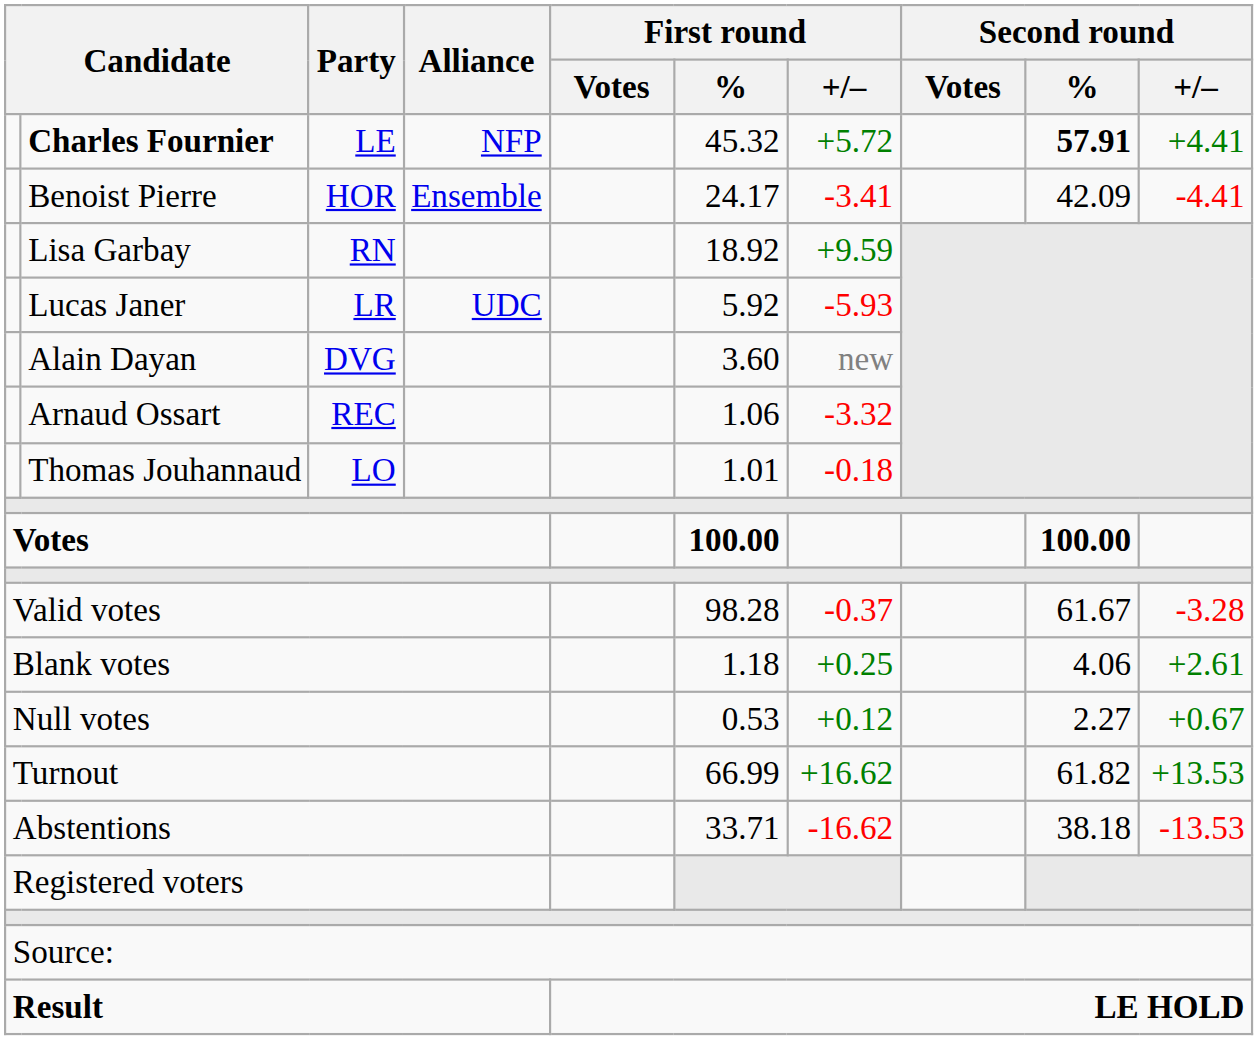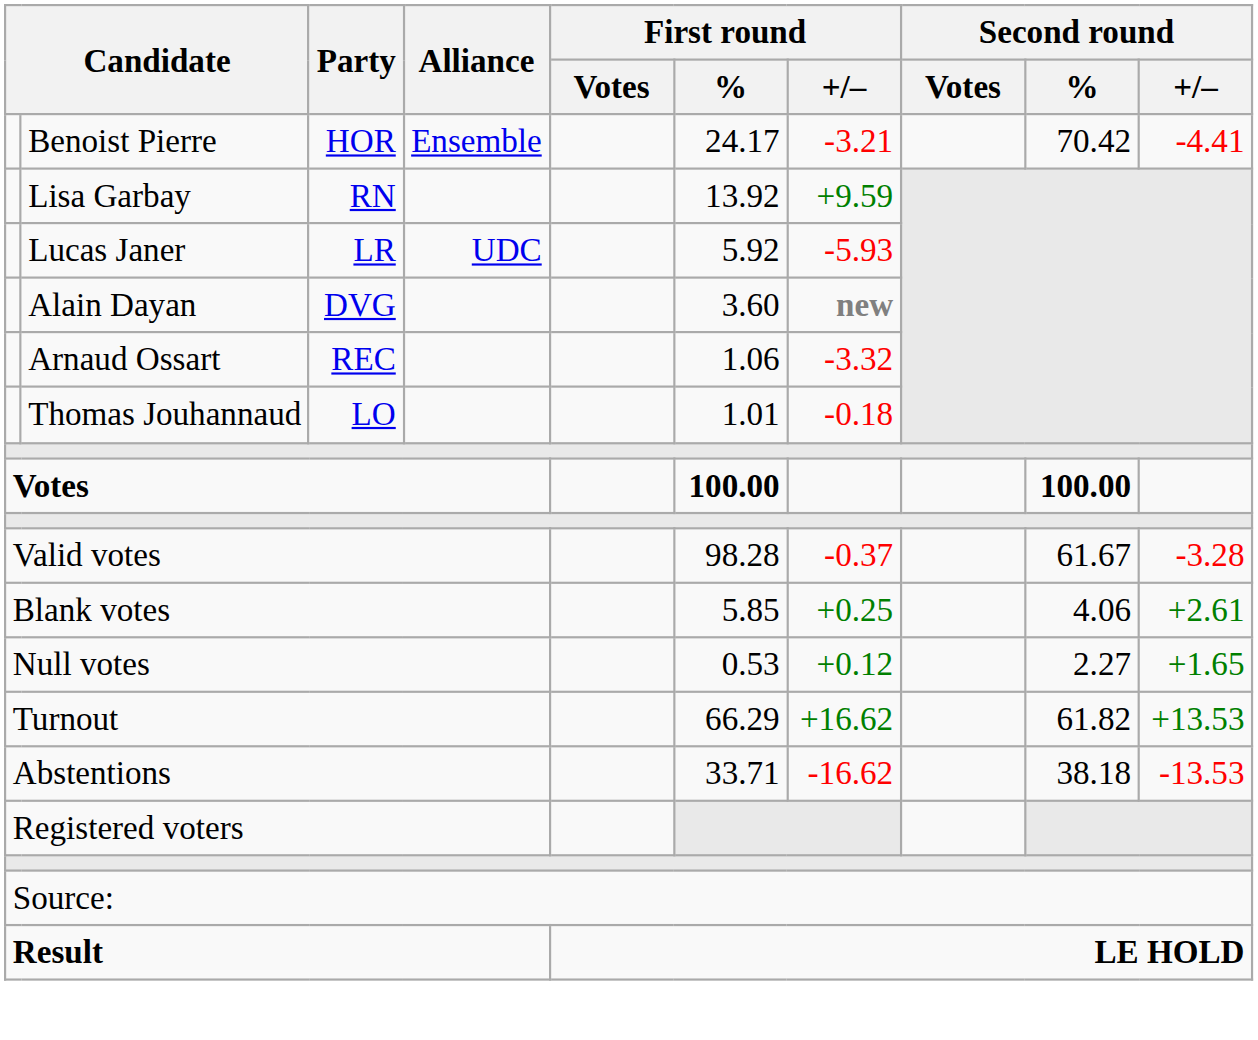- row: (151, 141)
(859, 195) -3.41 -> (859, 141) -3.21
(1094, 195) 42.09 -> (1094, 141) 70.42
(742, 250) 18.92 -> (742, 195) 13.92
(866, 359) normal -> (865, 305) bold
(751, 663) 1.18 -> (751, 609) 5.85
(1206, 718) +0.67 -> (1206, 663) +1.65
(742, 773) 66.99 -> (742, 718) 66.29
